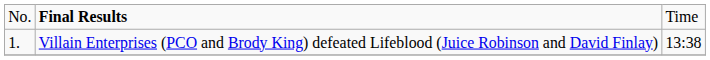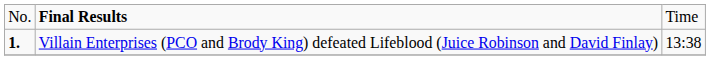(14, 42) normal -> (14, 42) bold
